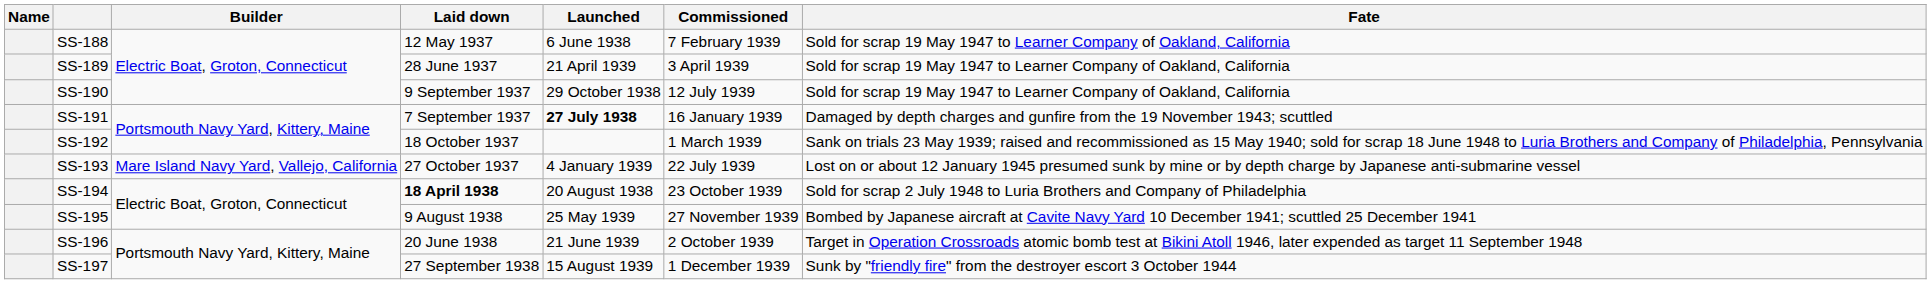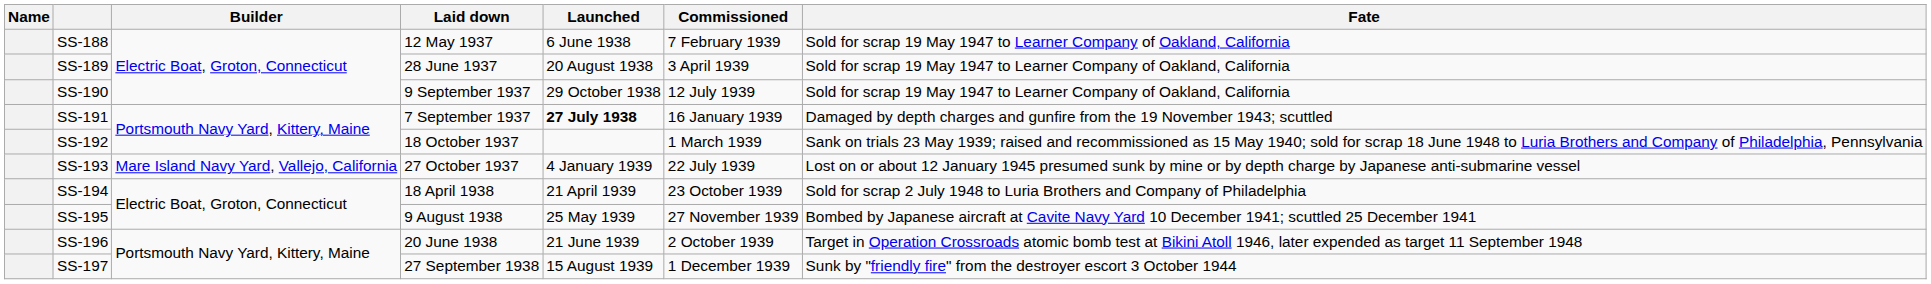(591, 66) 21 April 1939 -> (600, 66) 20 August 1938
(451, 191) bold -> (449, 191) normal
(600, 191) 20 August 1938 -> (591, 191) 21 April 1939
